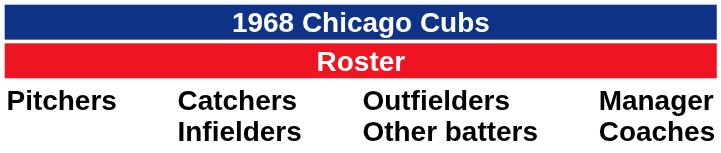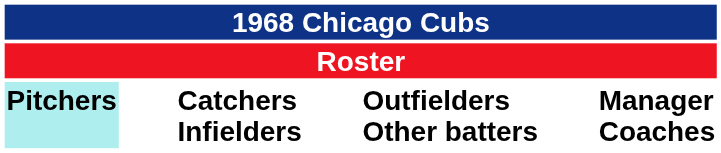(62, 99) no background -> (62, 99) paleturquoise background
